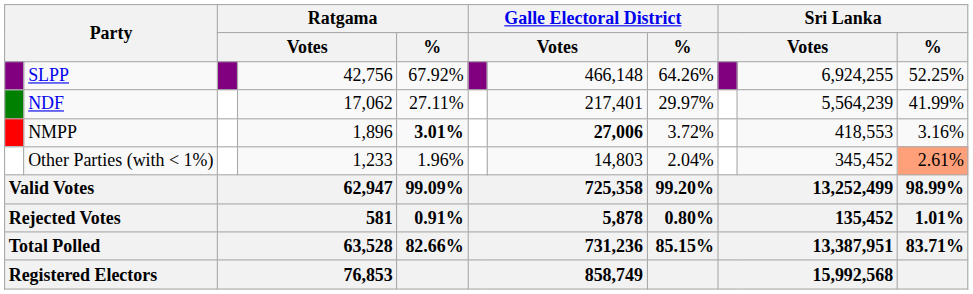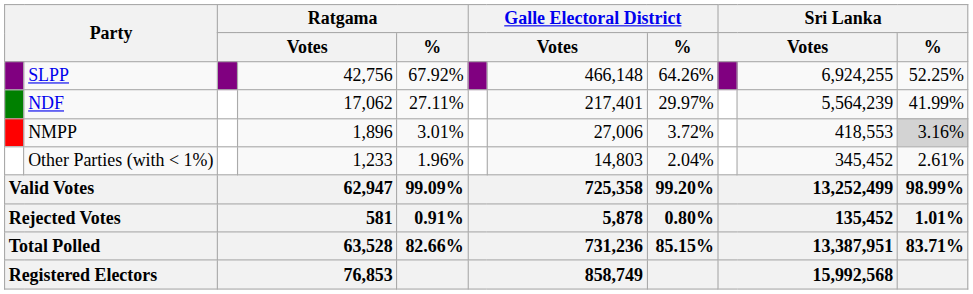(439, 132) bold -> (440, 132) normal
(618, 132) bold -> (618, 132) normal
(941, 132) no background -> (941, 132) lightgrey background
(941, 160) lightsalmon background -> (941, 160) no background
